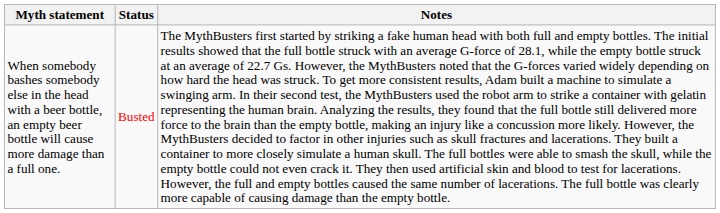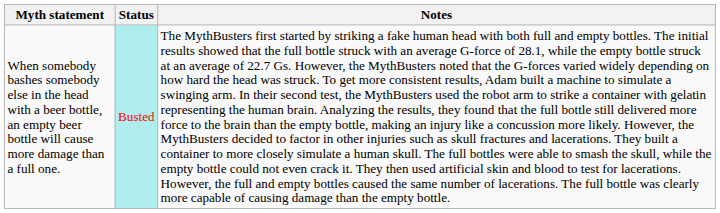(136, 116) no background -> (136, 116) paleturquoise background
